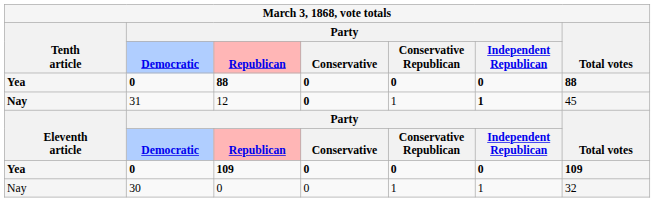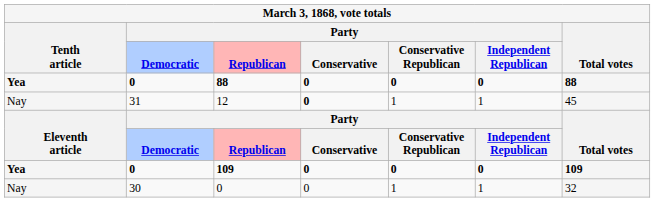(17, 100) bold -> (17, 100) normal
(481, 100) bold -> (481, 100) normal
